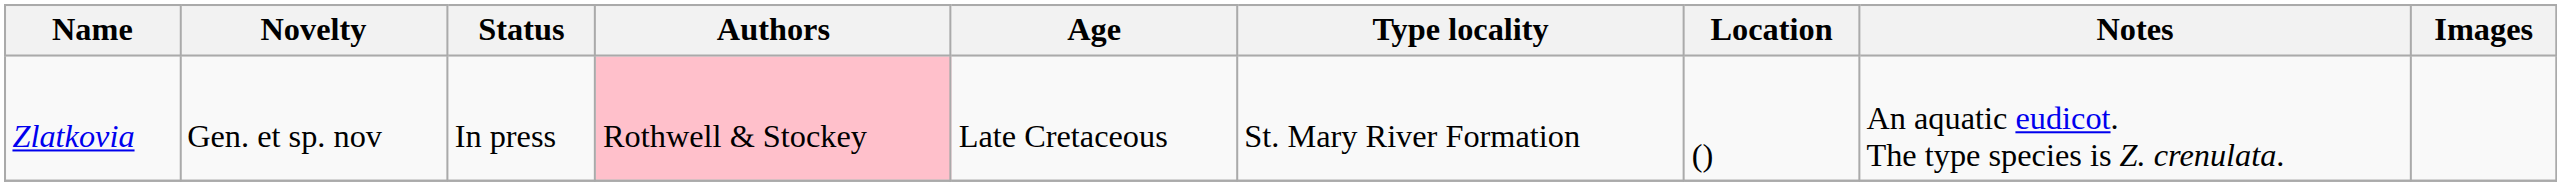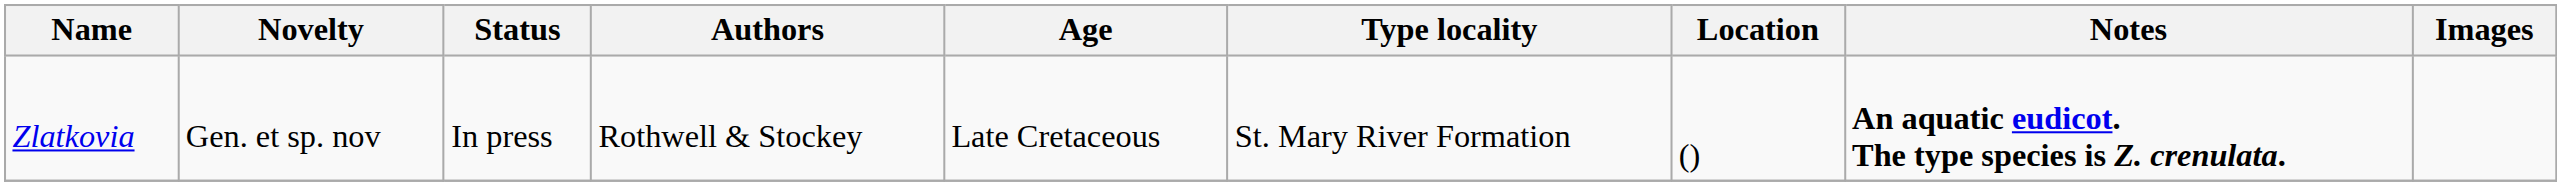(735, 135) pink background -> (730, 135) no background
(2075, 135) normal -> (2069, 135) bold
